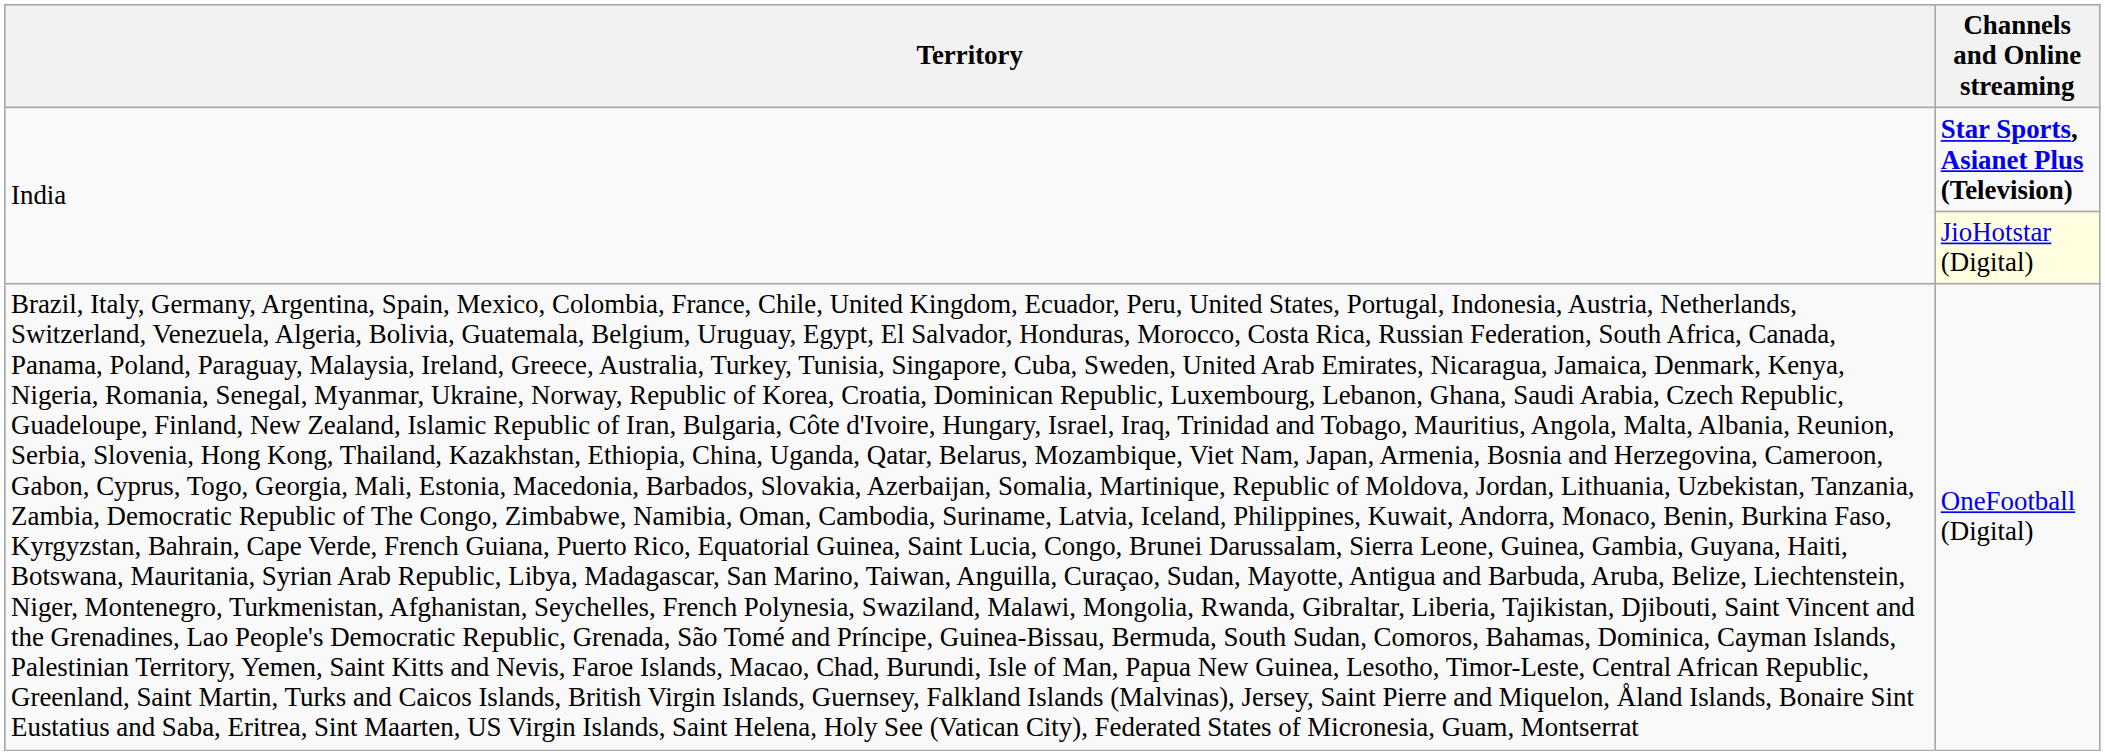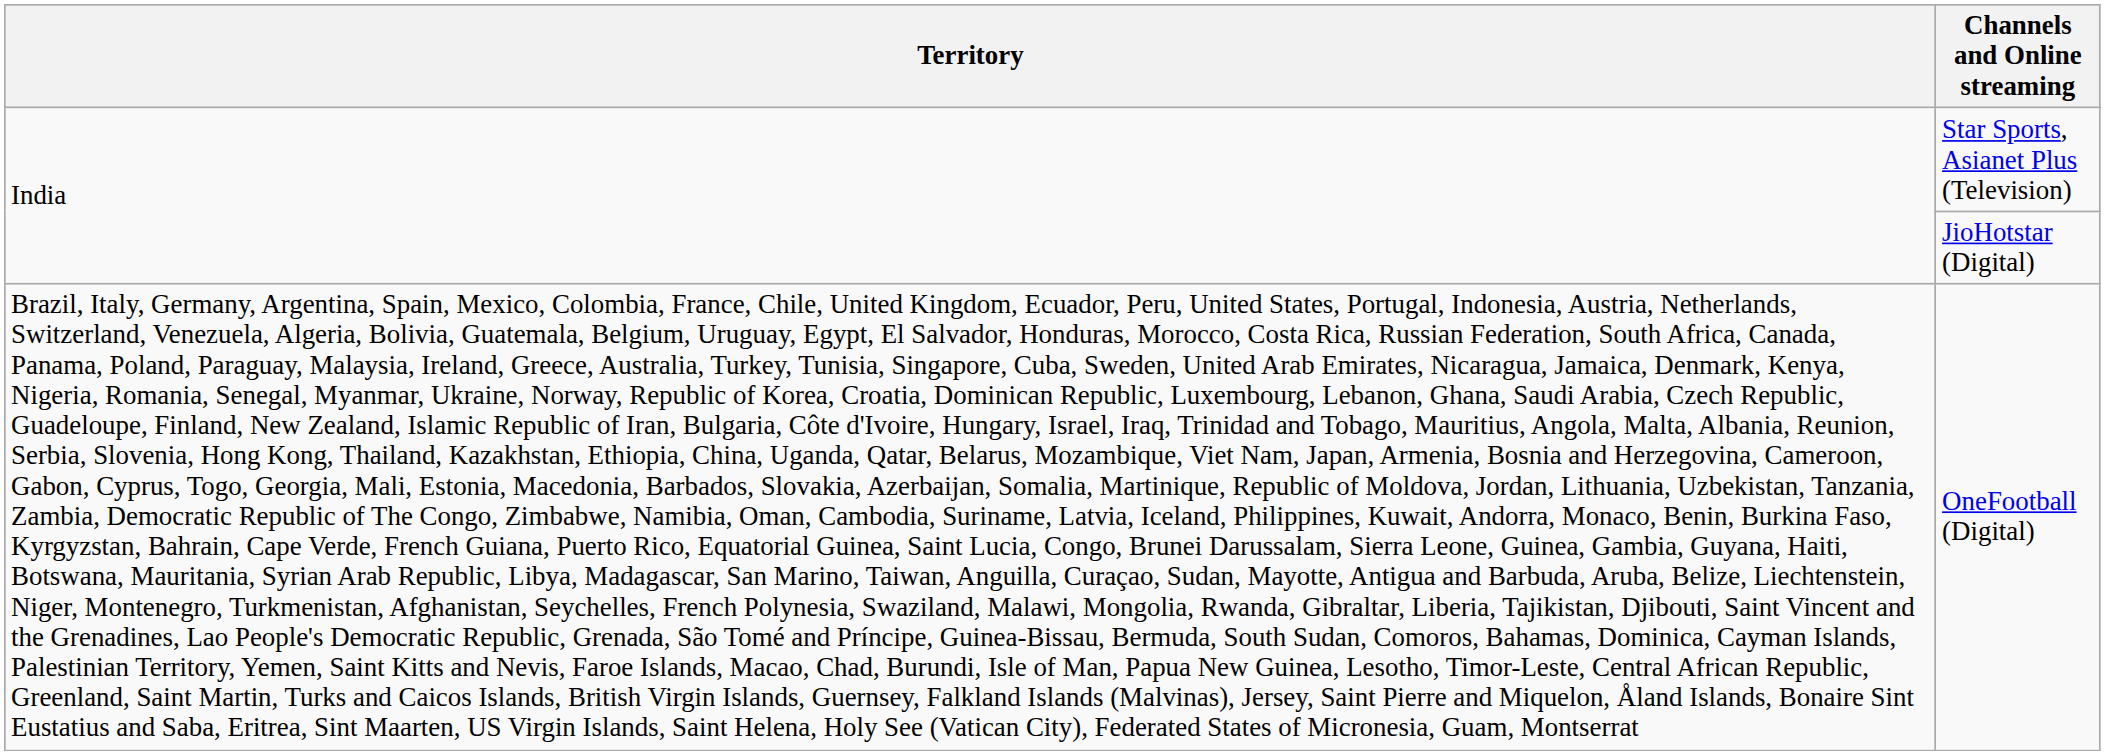(2012, 159) bold -> (2010, 159) normal
(1996, 247) lightyellow background -> (1997, 247) no background
